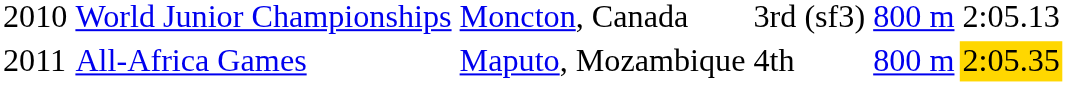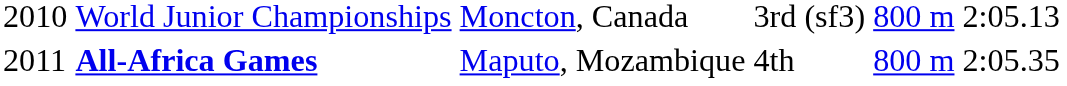(191, 60) normal -> (196, 60) bold
(1011, 60) gold background -> (1011, 60) no background
